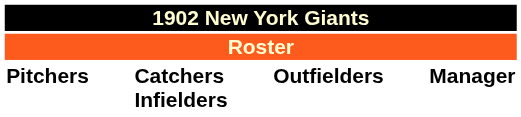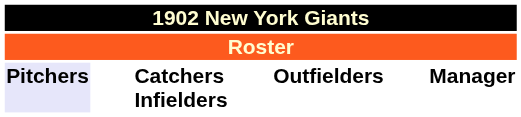(47, 76) no background -> (47, 76) lavender background
